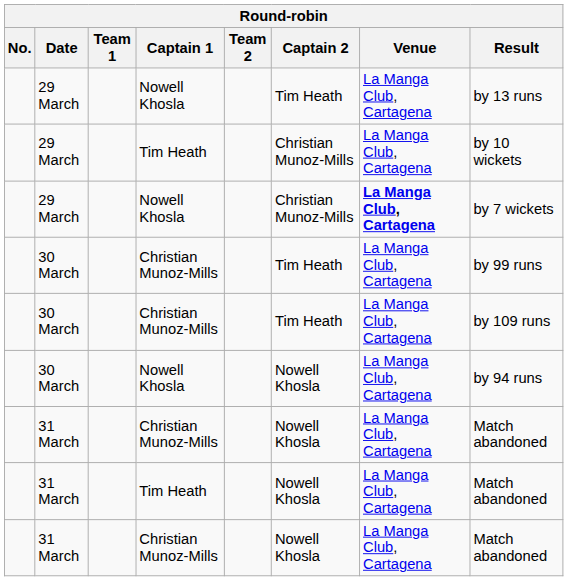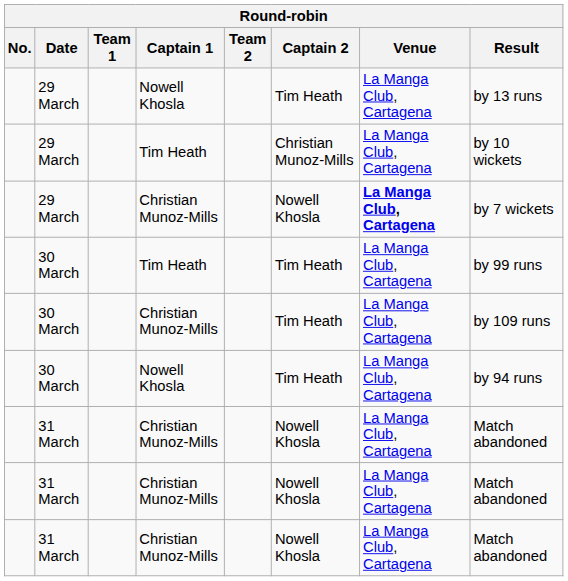(162, 208) Nowell Khosla -> (179, 208) Christian Munoz-Mills
(314, 208) Christian Munoz-Mills -> (297, 208) Nowell Khosla
(179, 265) Christian Munoz-Mills -> (173, 265) Tim Heath
(297, 378) Nowell Khosla -> (309, 378) Tim Heath
(173, 491) Tim Heath -> (179, 491) Christian Munoz-Mills
